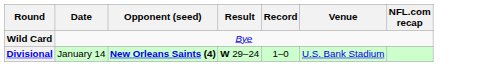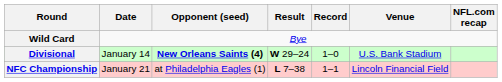+ row: (52, 69)
